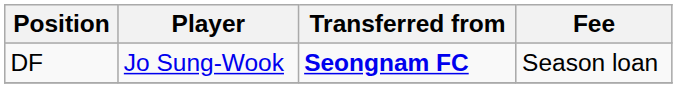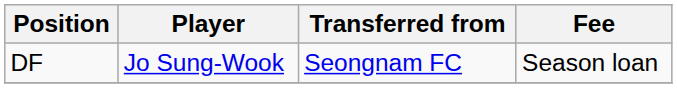(386, 62) bold -> (383, 62) normal
